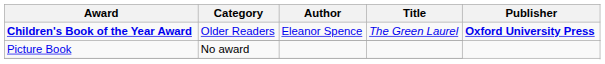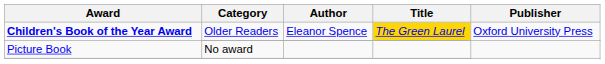(414, 31) no background -> (420, 31) gold background
(530, 31) bold -> (533, 31) normal
